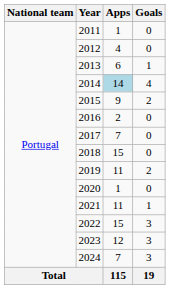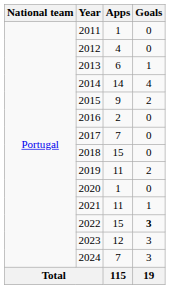(118, 83) lightblue background -> (118, 83) no background
(149, 223) normal -> (149, 223) bold
